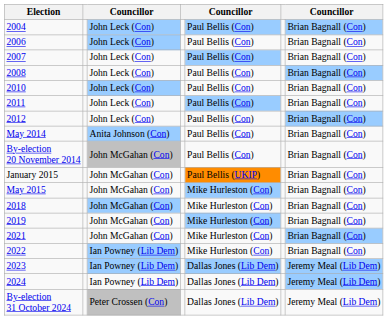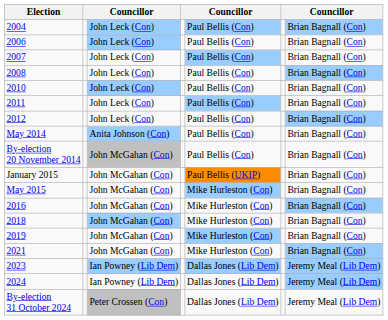+ row: (16, 205)
- row: (16, 251)
